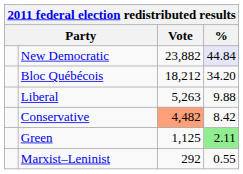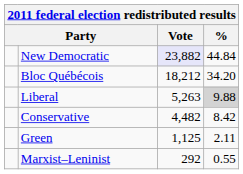(183, 55) no background -> (183, 55) lavender background
(221, 55) lavender background -> (221, 55) no background
(225, 96) no background -> (225, 96) lightgrey background
(186, 117) lightsalmon background -> (186, 117) no background
(225, 138) lightgreen background -> (225, 138) no background
